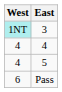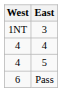(18, 29) paleturquoise background -> (18, 29) no background
